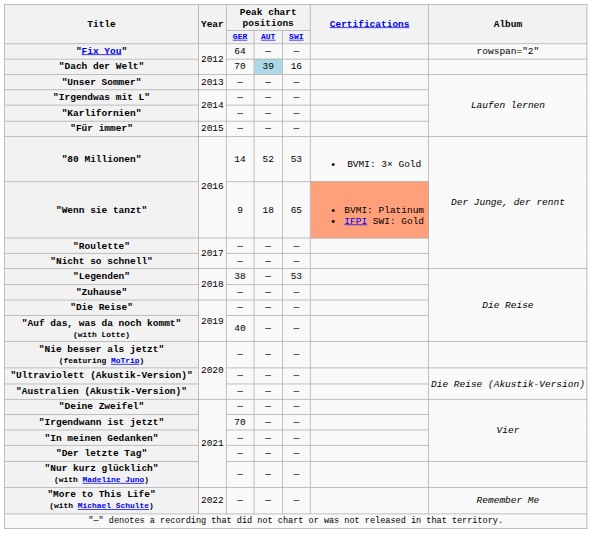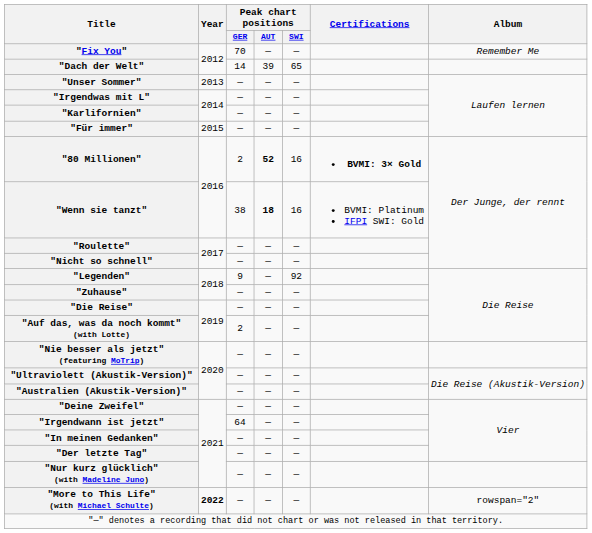(240, 51) 64 -> (240, 51) 70
(508, 51) rowspan="2" -> (508, 51) Remember Me
(240, 67) 70 -> (240, 67) 14
(268, 67) lightblue background -> (268, 67) no background
(296, 67) 16 -> (296, 67) 65
(240, 159) 14 -> (240, 159) 2
(268, 159) normal -> (268, 159) bold
(296, 159) 53 -> (296, 159) 16
(370, 164) normal -> (370, 164) bold
(240, 210) 9 -> (240, 210) 38
(268, 210) normal -> (268, 210) bold
(296, 210) 65 -> (296, 210) 16
(370, 215) lightsalmon background -> (370, 215) no background
(240, 277) 38 -> (240, 277) 9
(296, 277) 53 -> (296, 277) 92
(240, 329) 40 -> (240, 329) 2
(240, 422) 70 -> (240, 422) 64
(212, 501) normal -> (212, 501) bold
(508, 501) Remember Me -> (508, 501) rowspan="2"
